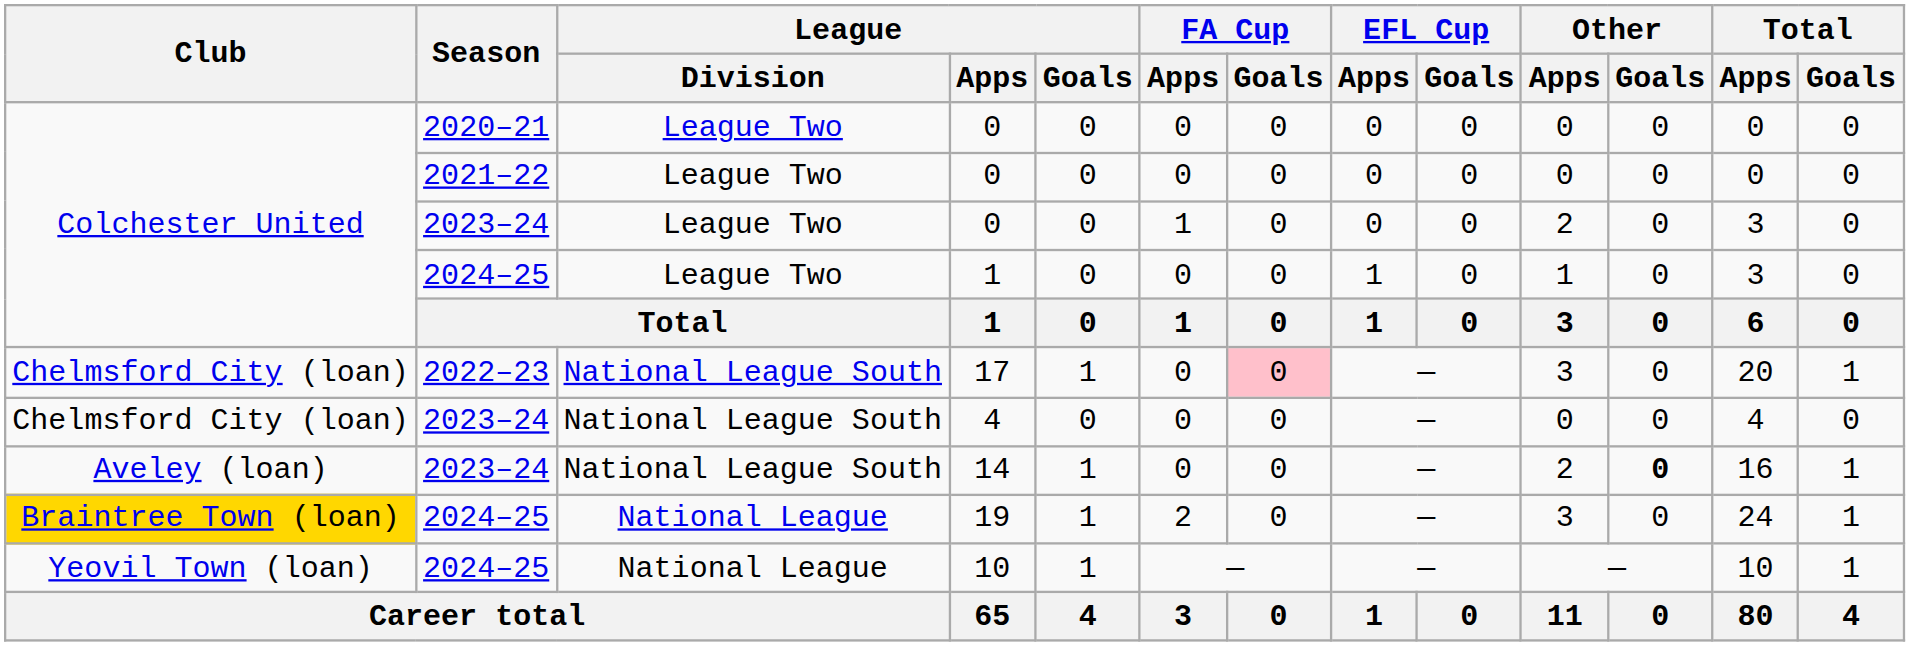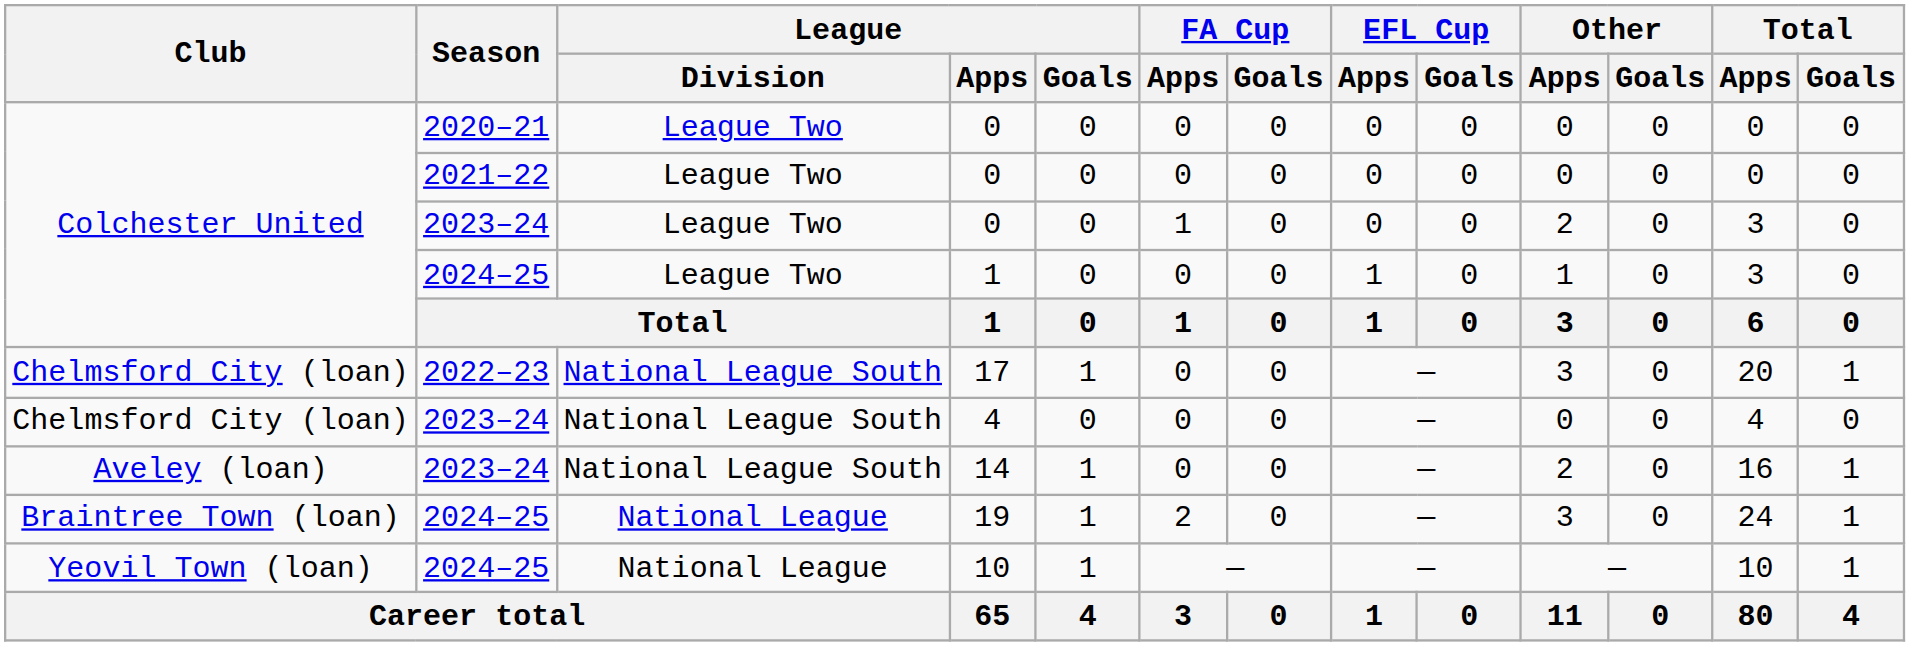(1279, 372) pink background -> (1279, 372) no background
(1660, 470) bold -> (1660, 470) normal
(211, 519) gold background -> (211, 519) no background
